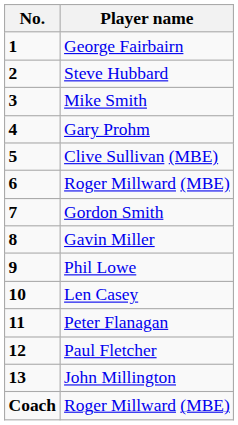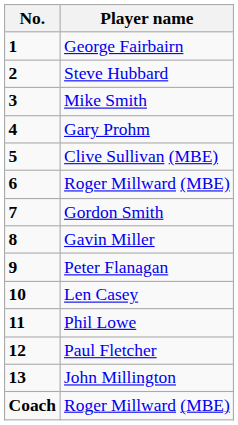(100, 267) Phil Lowe -> (116, 267) Peter Flanagan
(116, 322) Peter Flanagan -> (100, 322) Phil Lowe
